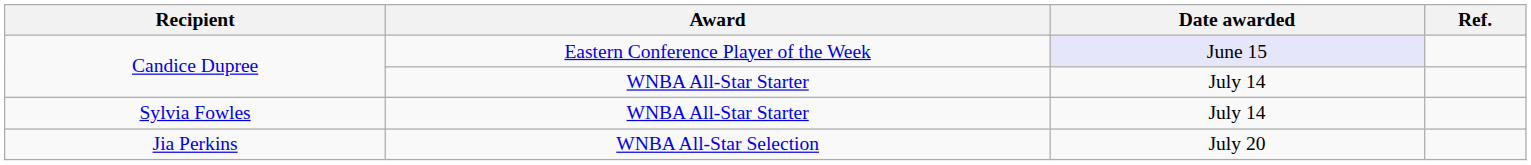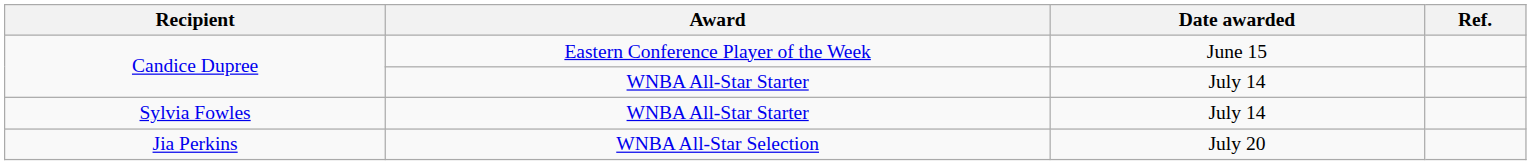(1237, 50) lavender background -> (1237, 50) no background
